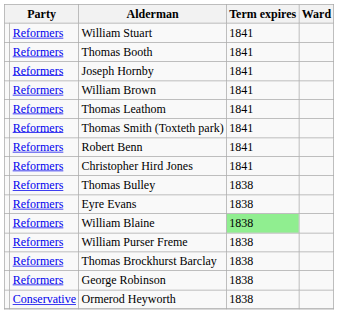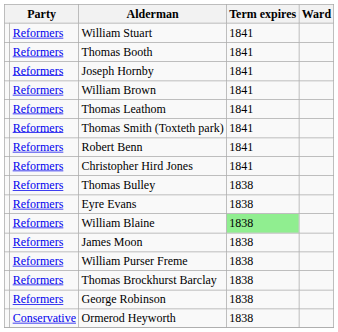+ row: (112, 242)
